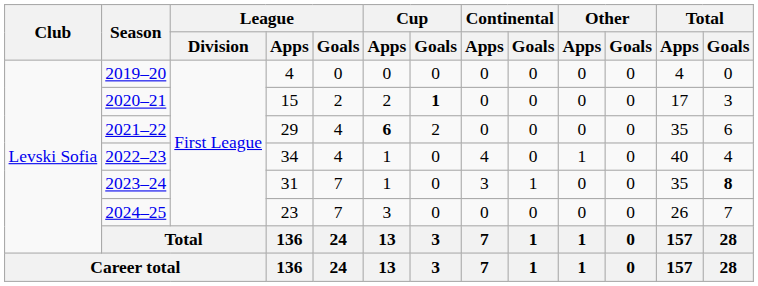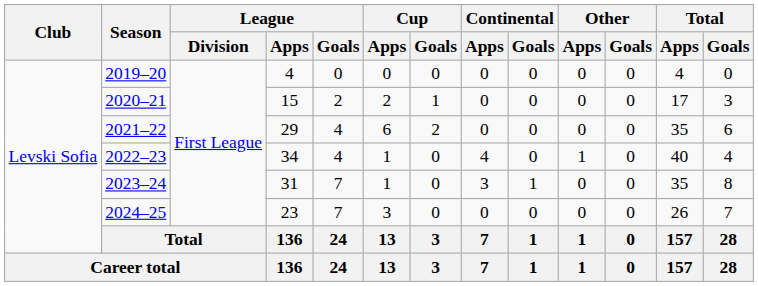(436, 101) bold -> (436, 101) normal
(387, 128) bold -> (387, 128) normal
(728, 184) bold -> (728, 184) normal
